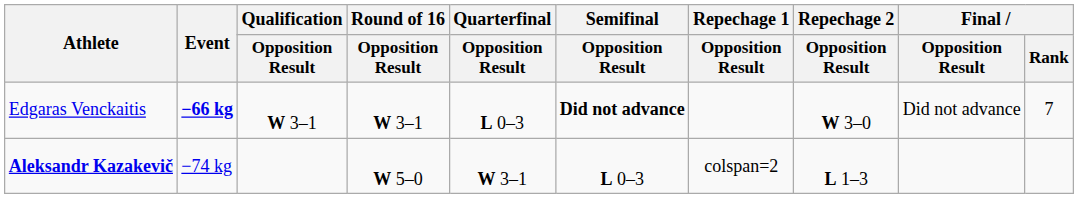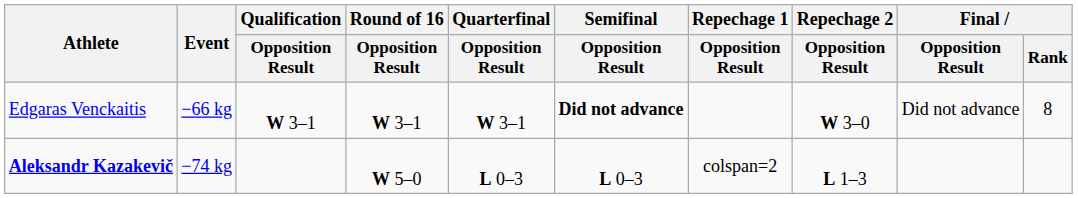(207, 110) bold -> (207, 110) normal
(502, 123) L 0–3 -> (501, 123) W 3–1
(1049, 110) 7 -> (1048, 110) 8
(502, 179) W 3–1 -> (501, 179) L 0–3
